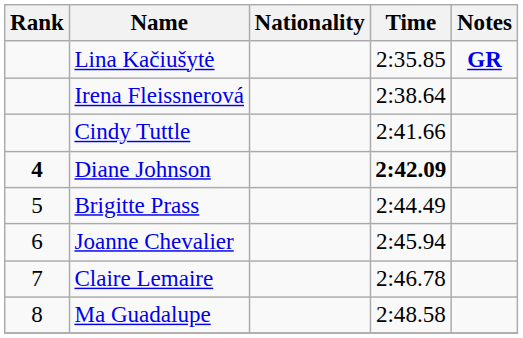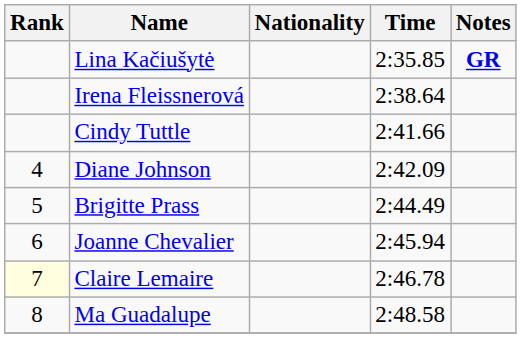(37, 168) bold -> (37, 168) normal
(411, 168) bold -> (410, 168) normal
(37, 278) no background -> (37, 278) lightyellow background
